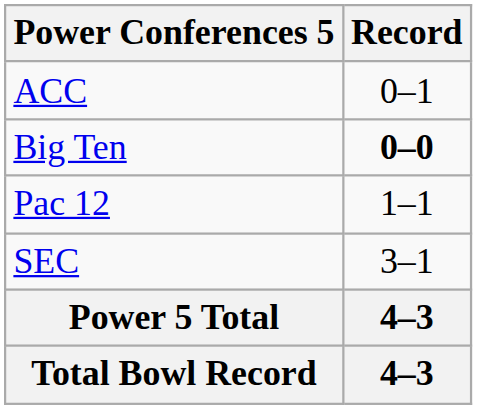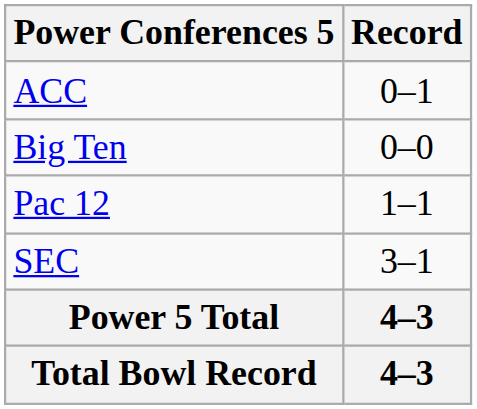(407, 146) bold -> (407, 146) normal
